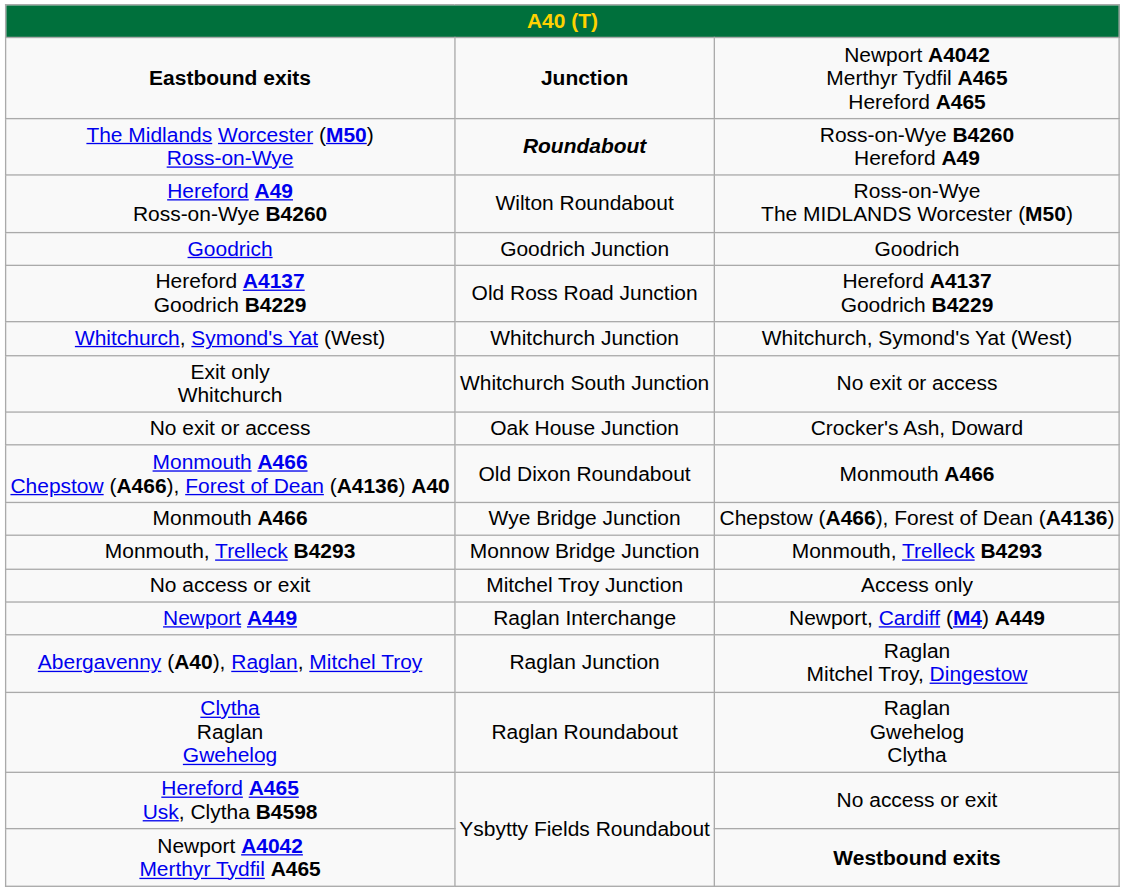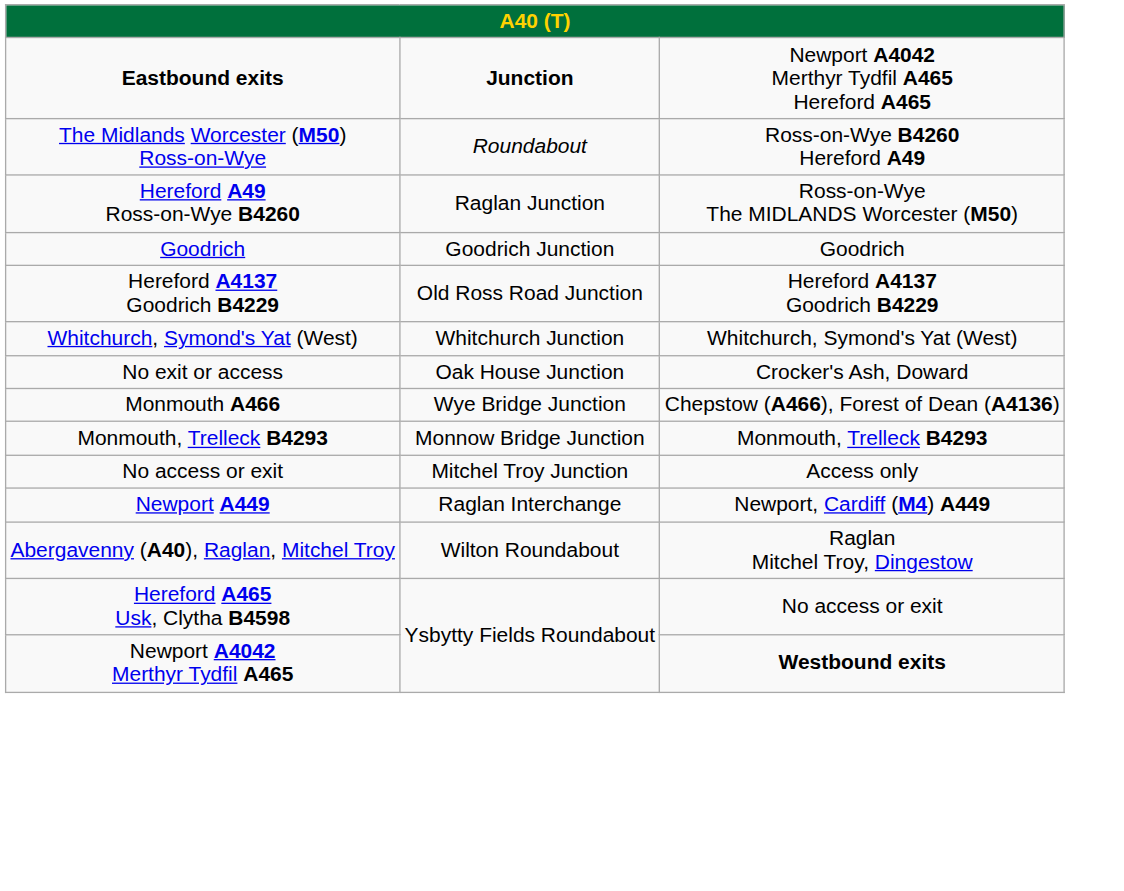(585, 146) bold -> (530, 146) normal
(585, 203) Wilton Roundabout -> (530, 203) Raglan Junction
- row: (230, 383)
- row: (230, 473)
(585, 663) Raglan Junction -> (530, 549) Wilton Roundabout
- row: (230, 731)
